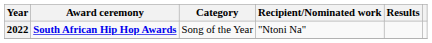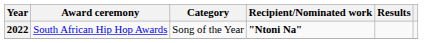(105, 30) bold -> (100, 30) normal
(282, 30) normal -> (275, 30) bold
